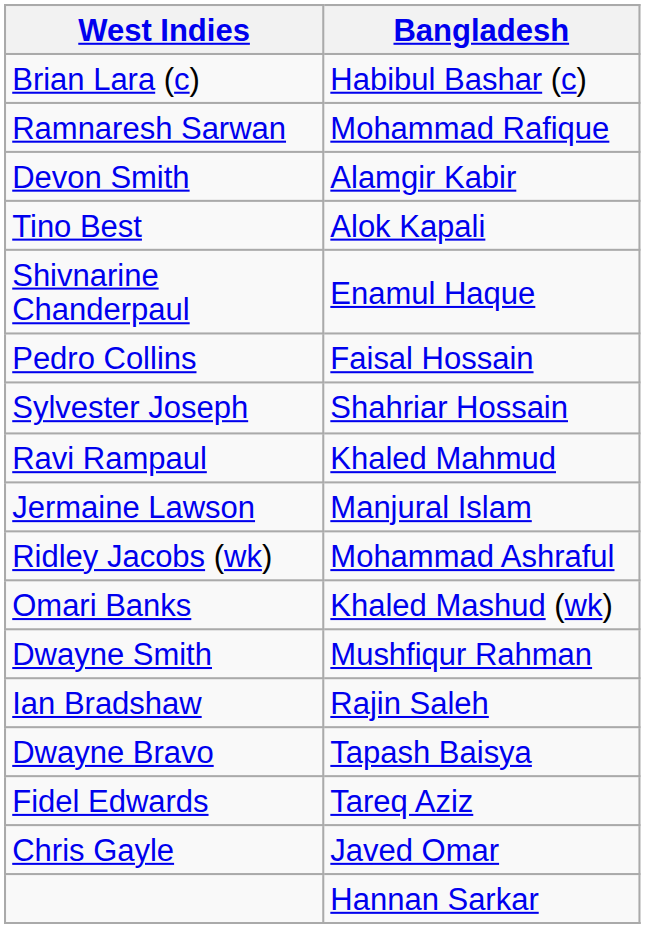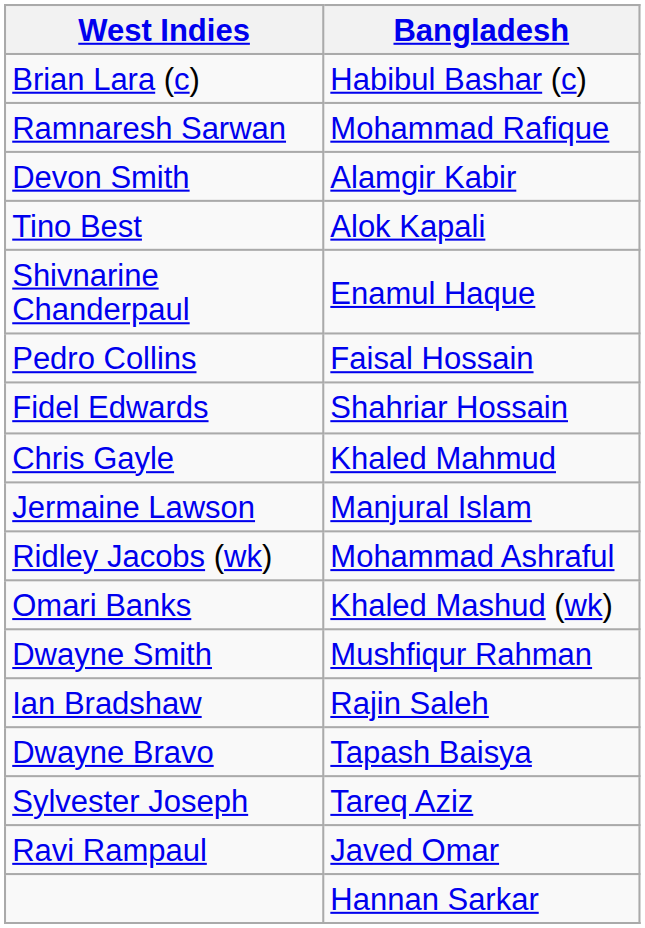(130, 408) Sylvester Joseph -> (110, 408) Fidel Edwards
(110, 457) Ravi Rampaul -> (93, 457) Chris Gayle
(110, 801) Fidel Edwards -> (130, 801) Sylvester Joseph
(93, 850) Chris Gayle -> (110, 850) Ravi Rampaul
